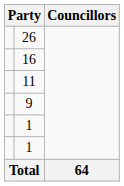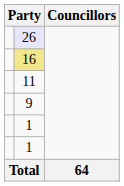(29, 37) no background -> (29, 37) lavender background
(29, 59) no background -> (29, 59) khaki background
